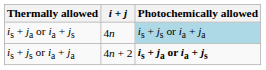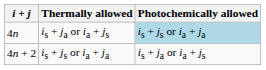columns swapped: (118, 13) <-> (53, 13)
(173, 54) bold -> (172, 54) normal
